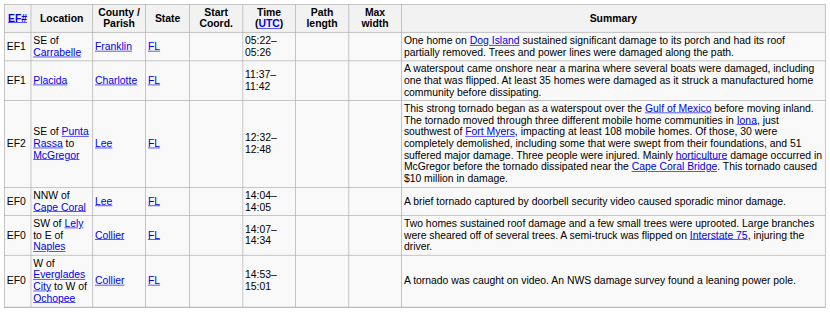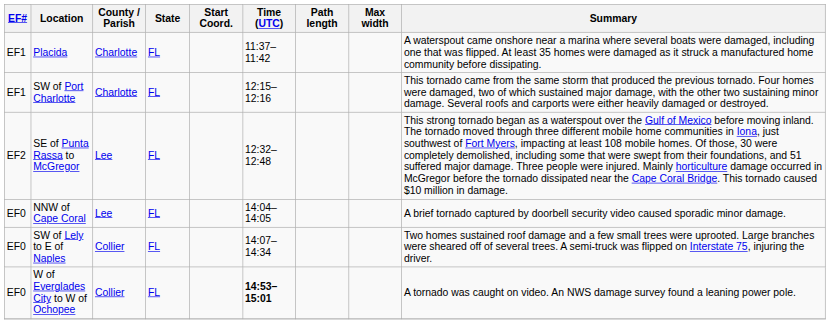- row: (57, 46)
+ row: (58, 92)
(261, 281) normal -> (261, 293) bold
